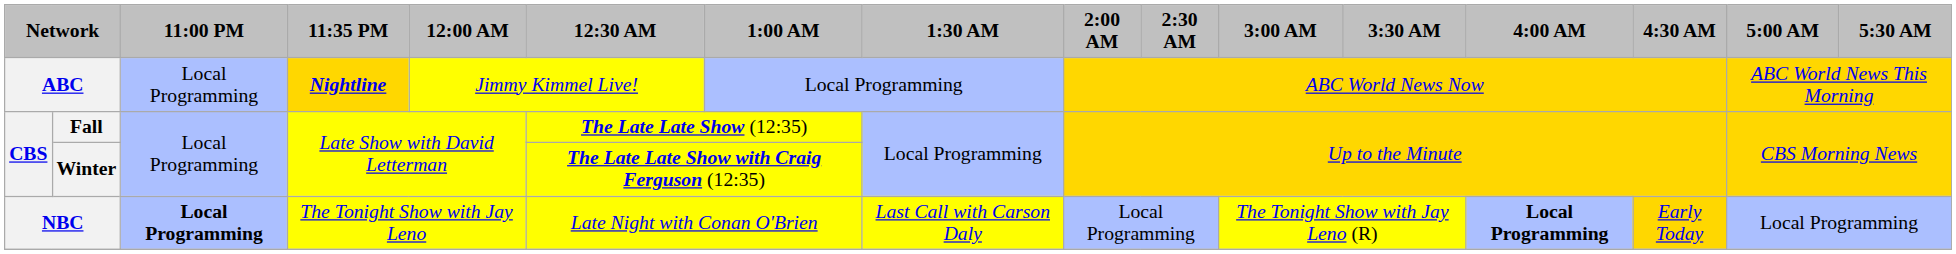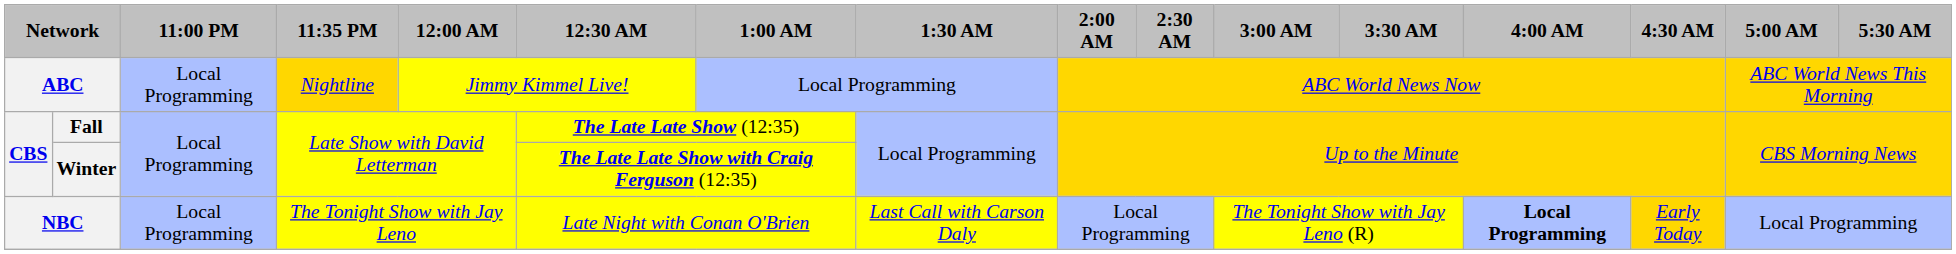(348, 84) bold -> (337, 84) normal
(204, 222) bold -> (199, 222) normal
